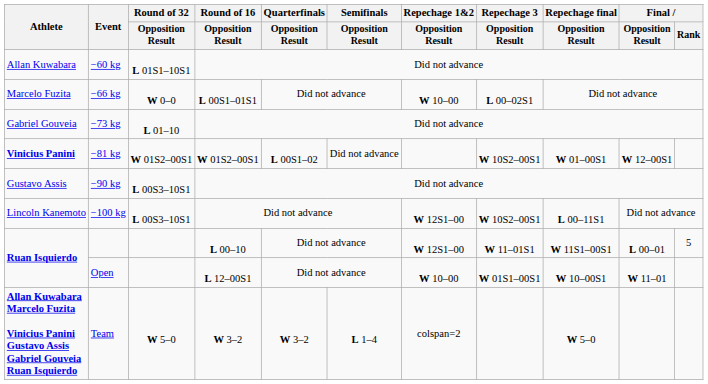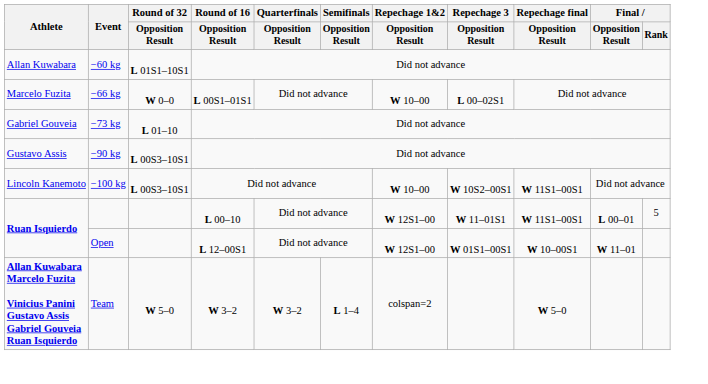- row: (106, 154)
(439, 220) W 12S1–00 -> (410, 190) W 10–00
(581, 220) L 00–11S1 -> (552, 190) W 11S1–00S1
(439, 279) W 10–00 -> (410, 249) W 12S1–00
